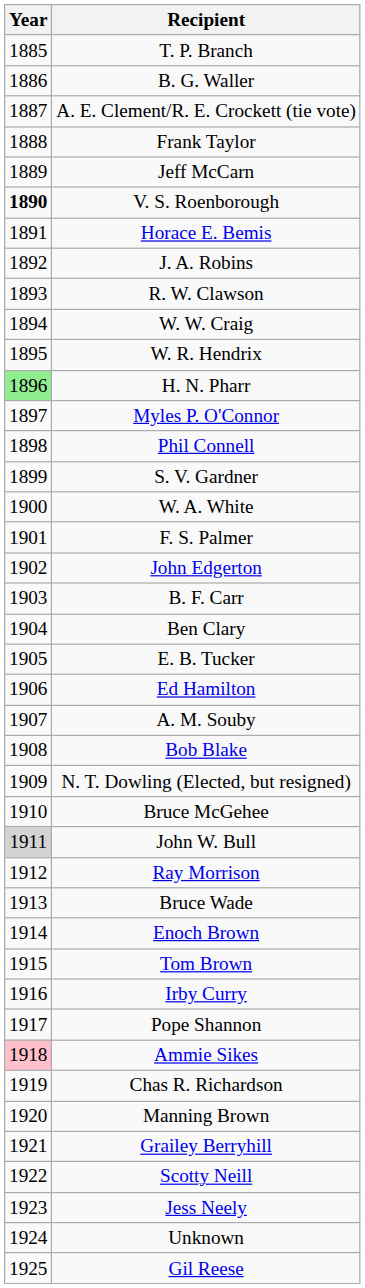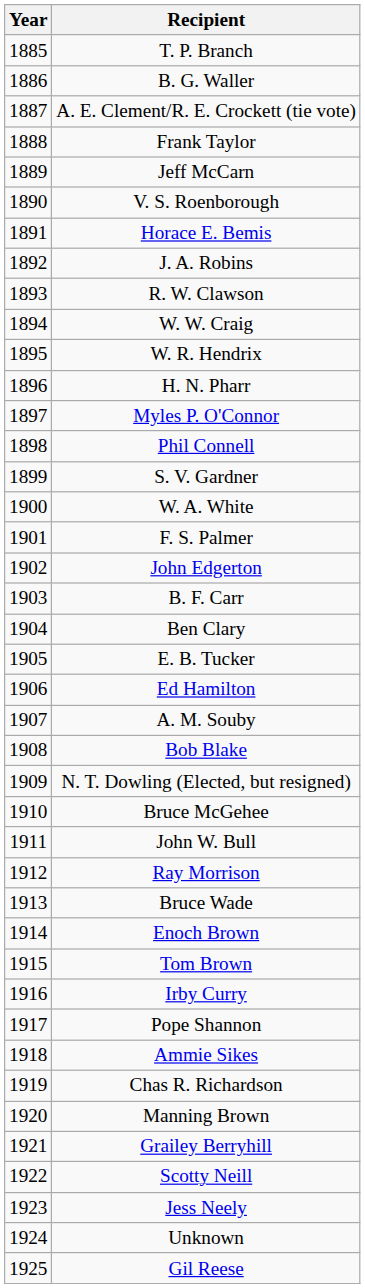(28, 202) bold -> (28, 202) normal
(28, 385) lightgreen background -> (28, 385) no background
(28, 841) lightgrey background -> (28, 841) no background
(28, 1055) pink background -> (28, 1055) no background
